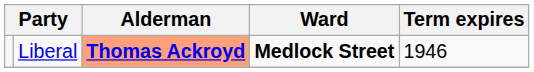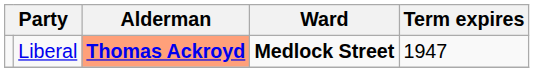(425, 51) 1946 -> (425, 51) 1947
